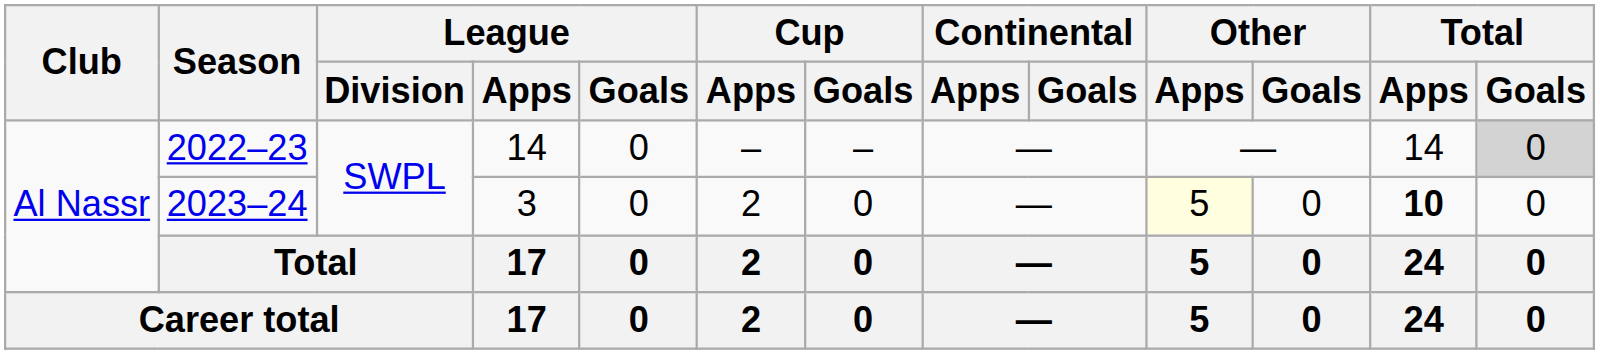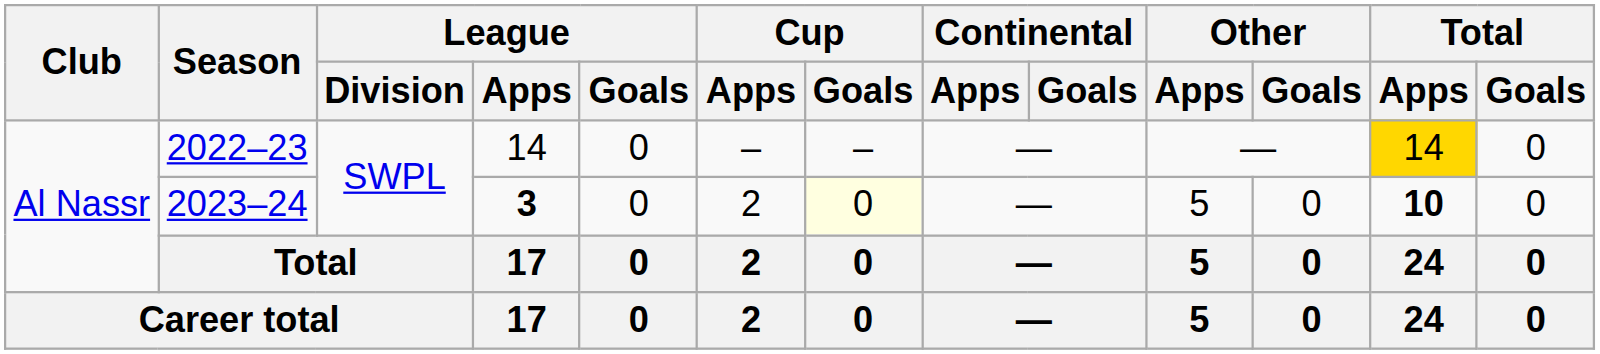(1424, 147) no background -> (1424, 147) gold background
(1536, 147) lightgrey background -> (1536, 147) no background
(527, 205) normal -> (527, 205) bold
(863, 205) no background -> (863, 205) lightyellow background
(1199, 205) lightyellow background -> (1199, 205) no background
